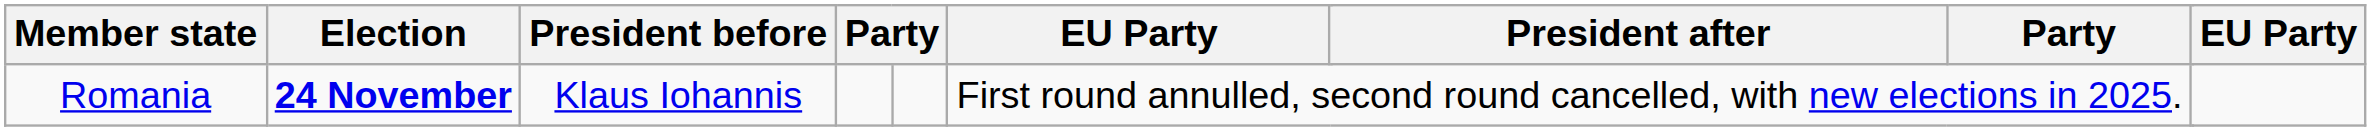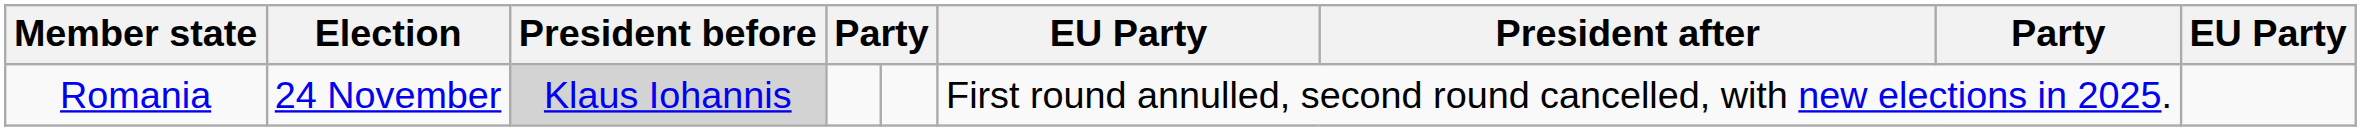(393, 94) bold -> (388, 94) normal
(678, 94) no background -> (668, 94) lightgrey background
